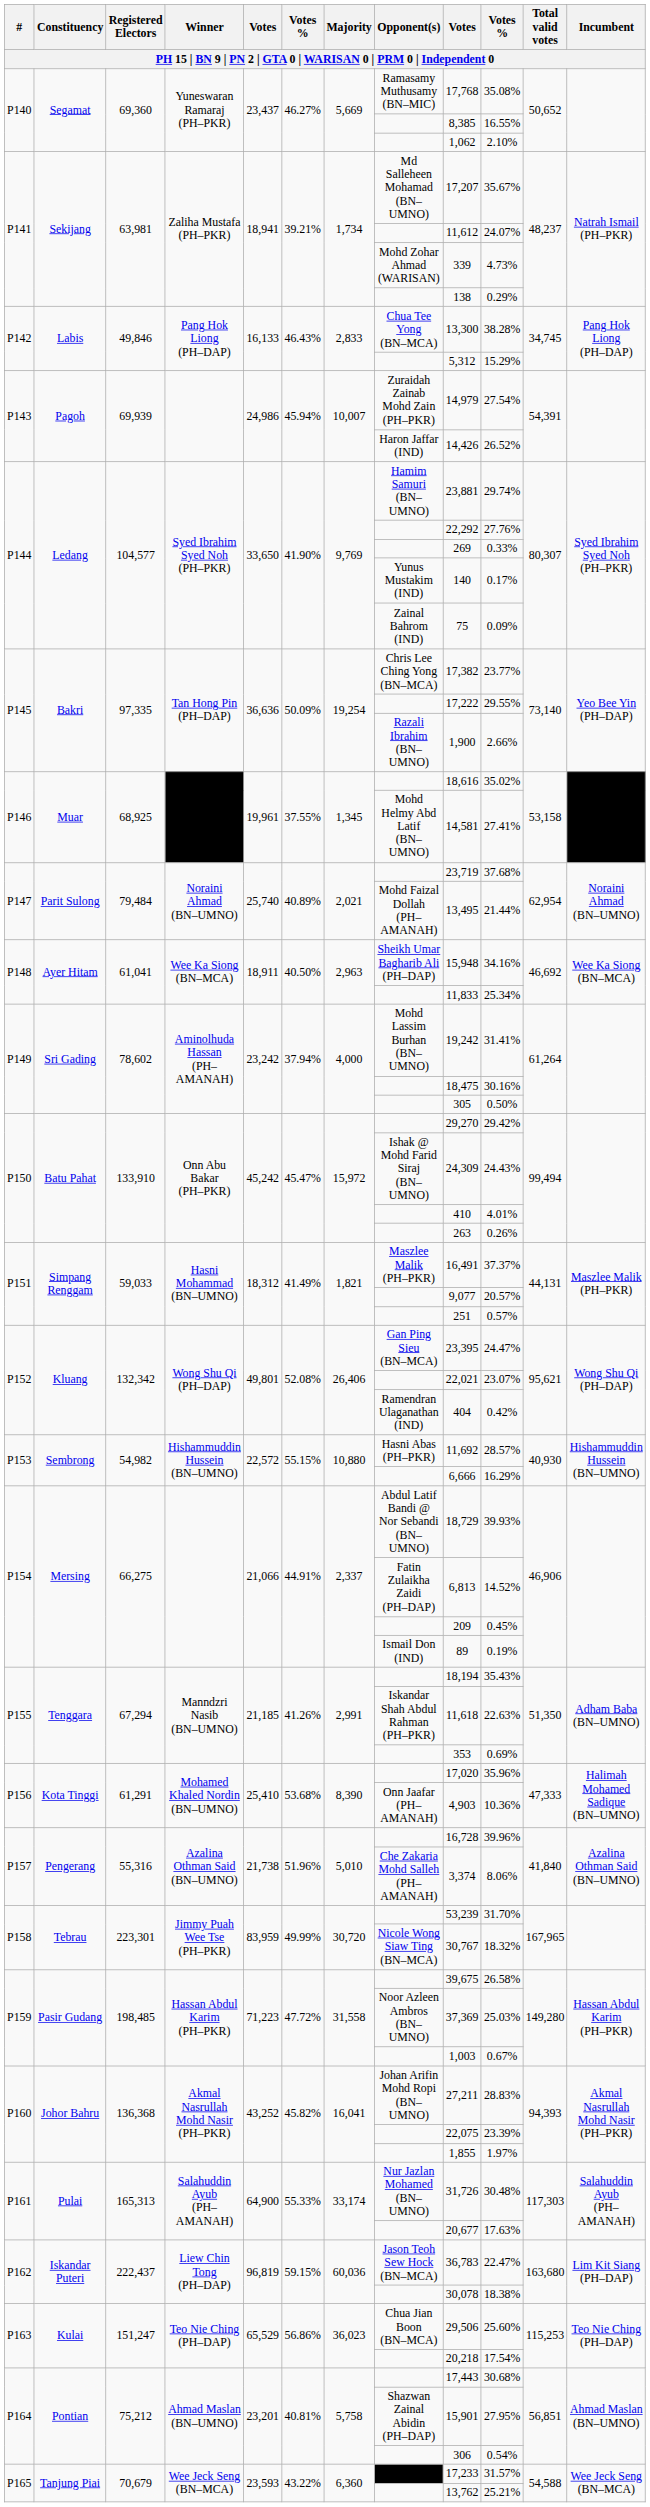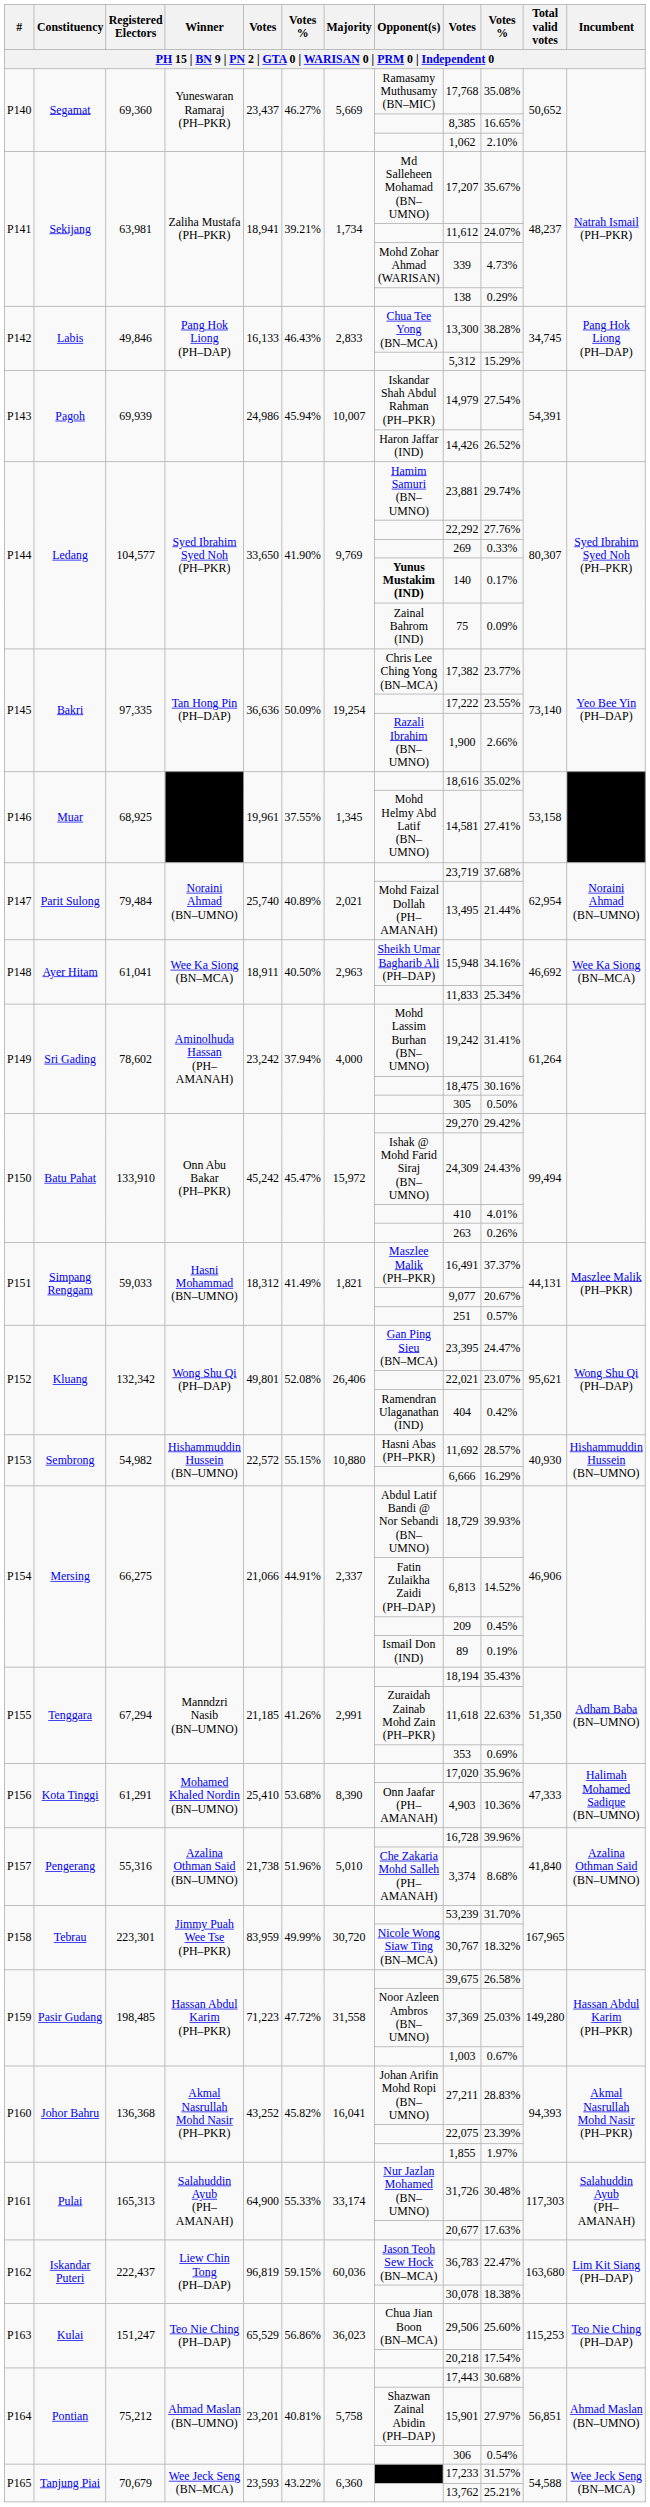(502, 123) 16.55% -> (502, 123) 16.65%
(409, 400) Zuraidah Zainab Mohd Zain (PH–PKR) -> (409, 400) Iskandar Shah Abdul Rahman (PH–PKR)
(409, 580) normal -> (409, 580) bold
(502, 703) 29.55% -> (502, 703) 23.55%
(502, 1297) 20.57% -> (502, 1297) 20.67%
(409, 1715) Iskandar Shah Abdul Rahman (PH–PKR) -> (409, 1715) Zuraidah Zainab Mohd Zain (PH–PKR)
(502, 1876) 8.06% -> (502, 1876) 8.68%
(502, 2416) 27.95% -> (502, 2416) 27.97%
